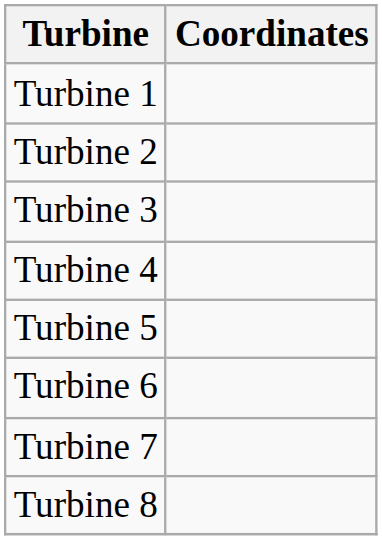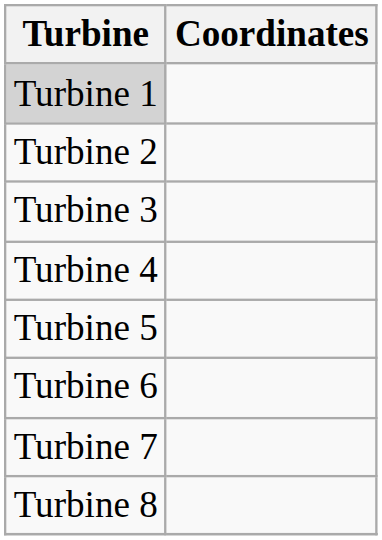(86, 92) no background -> (86, 92) lightgrey background
